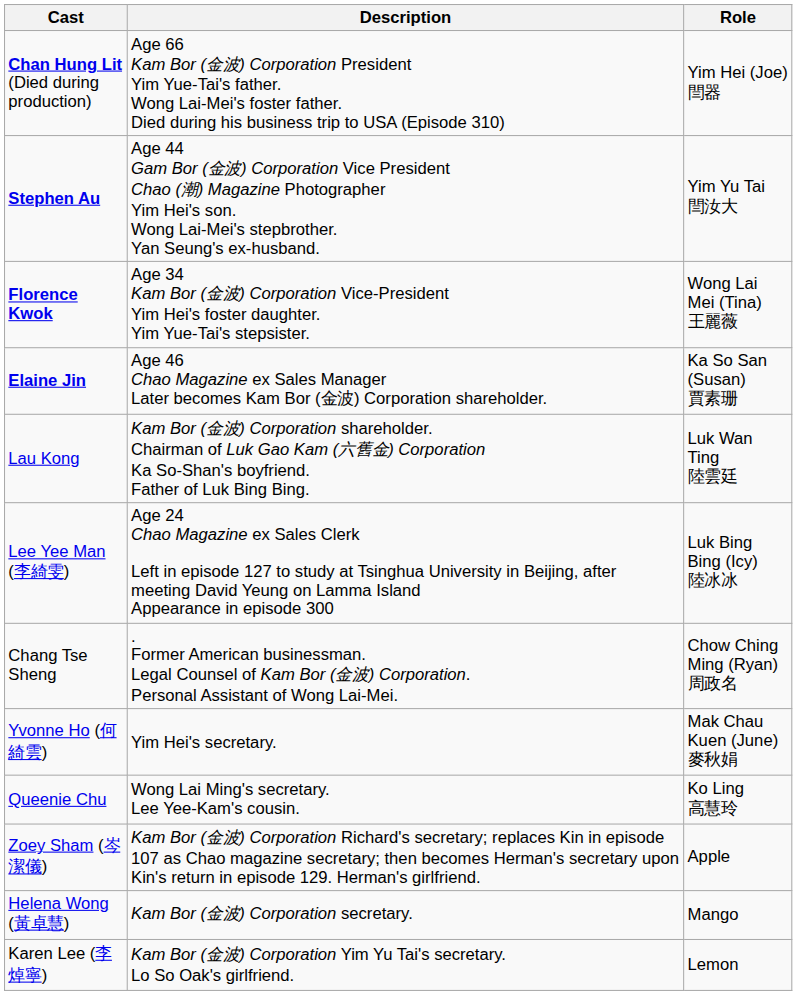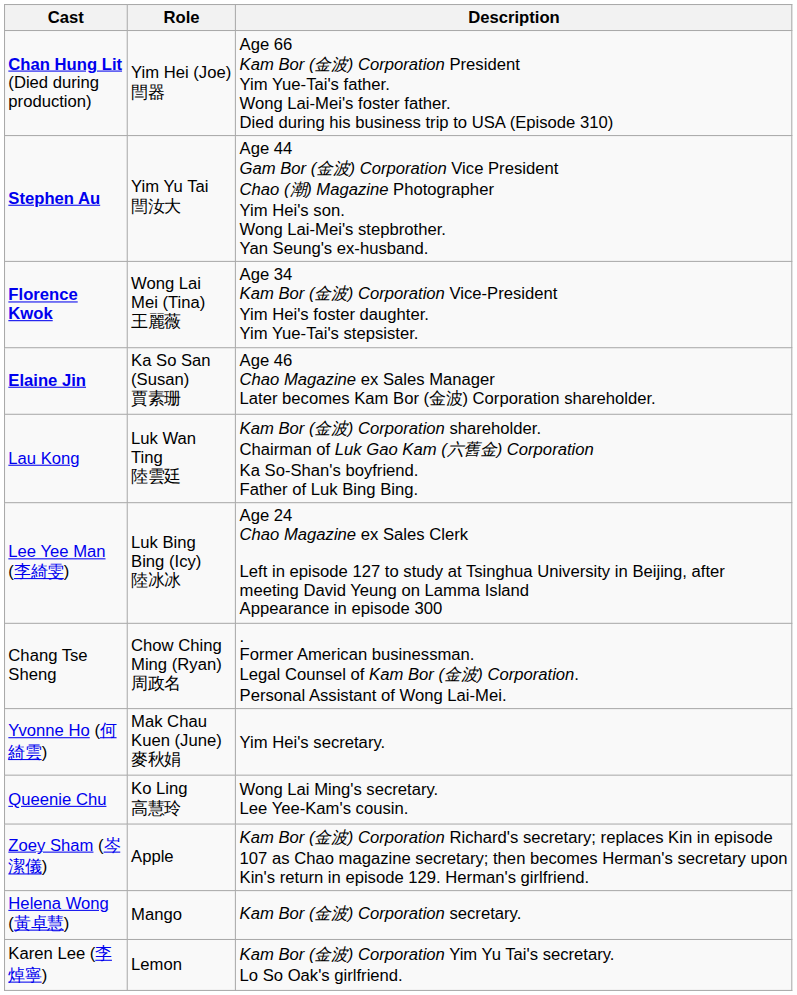columns swapped: (738, 17) <-> (405, 17)
